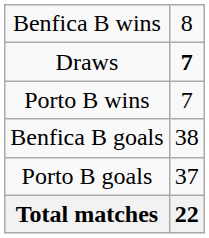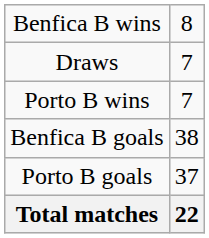(187, 61) bold -> (187, 61) normal
